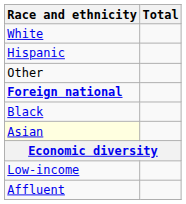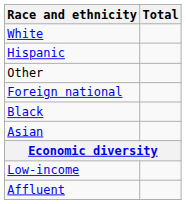(65, 92) bold -> (65, 92) normal
(25, 131) lightyellow background -> (25, 131) no background
